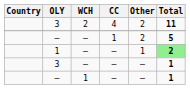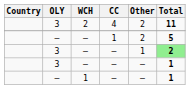(57, 51) 1 -> (57, 51) 3
